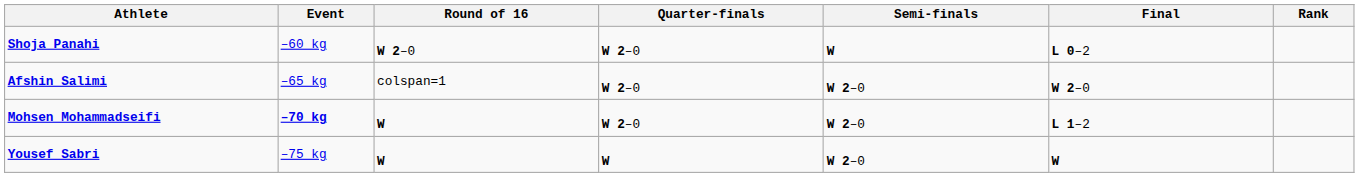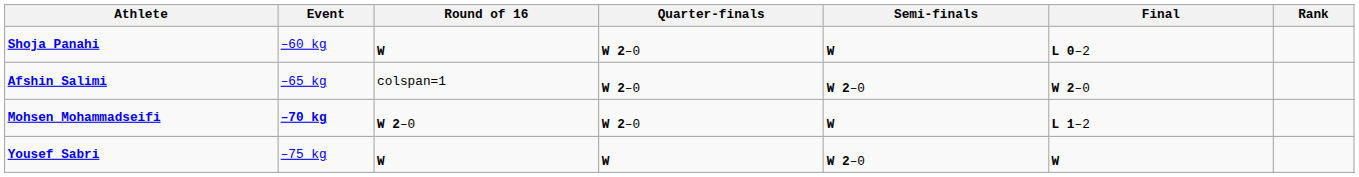(396, 52) W 2–0 -> (381, 52) W
(381, 125) W -> (396, 125) W 2–0
(846, 125) W 2–0 -> (831, 125) W
